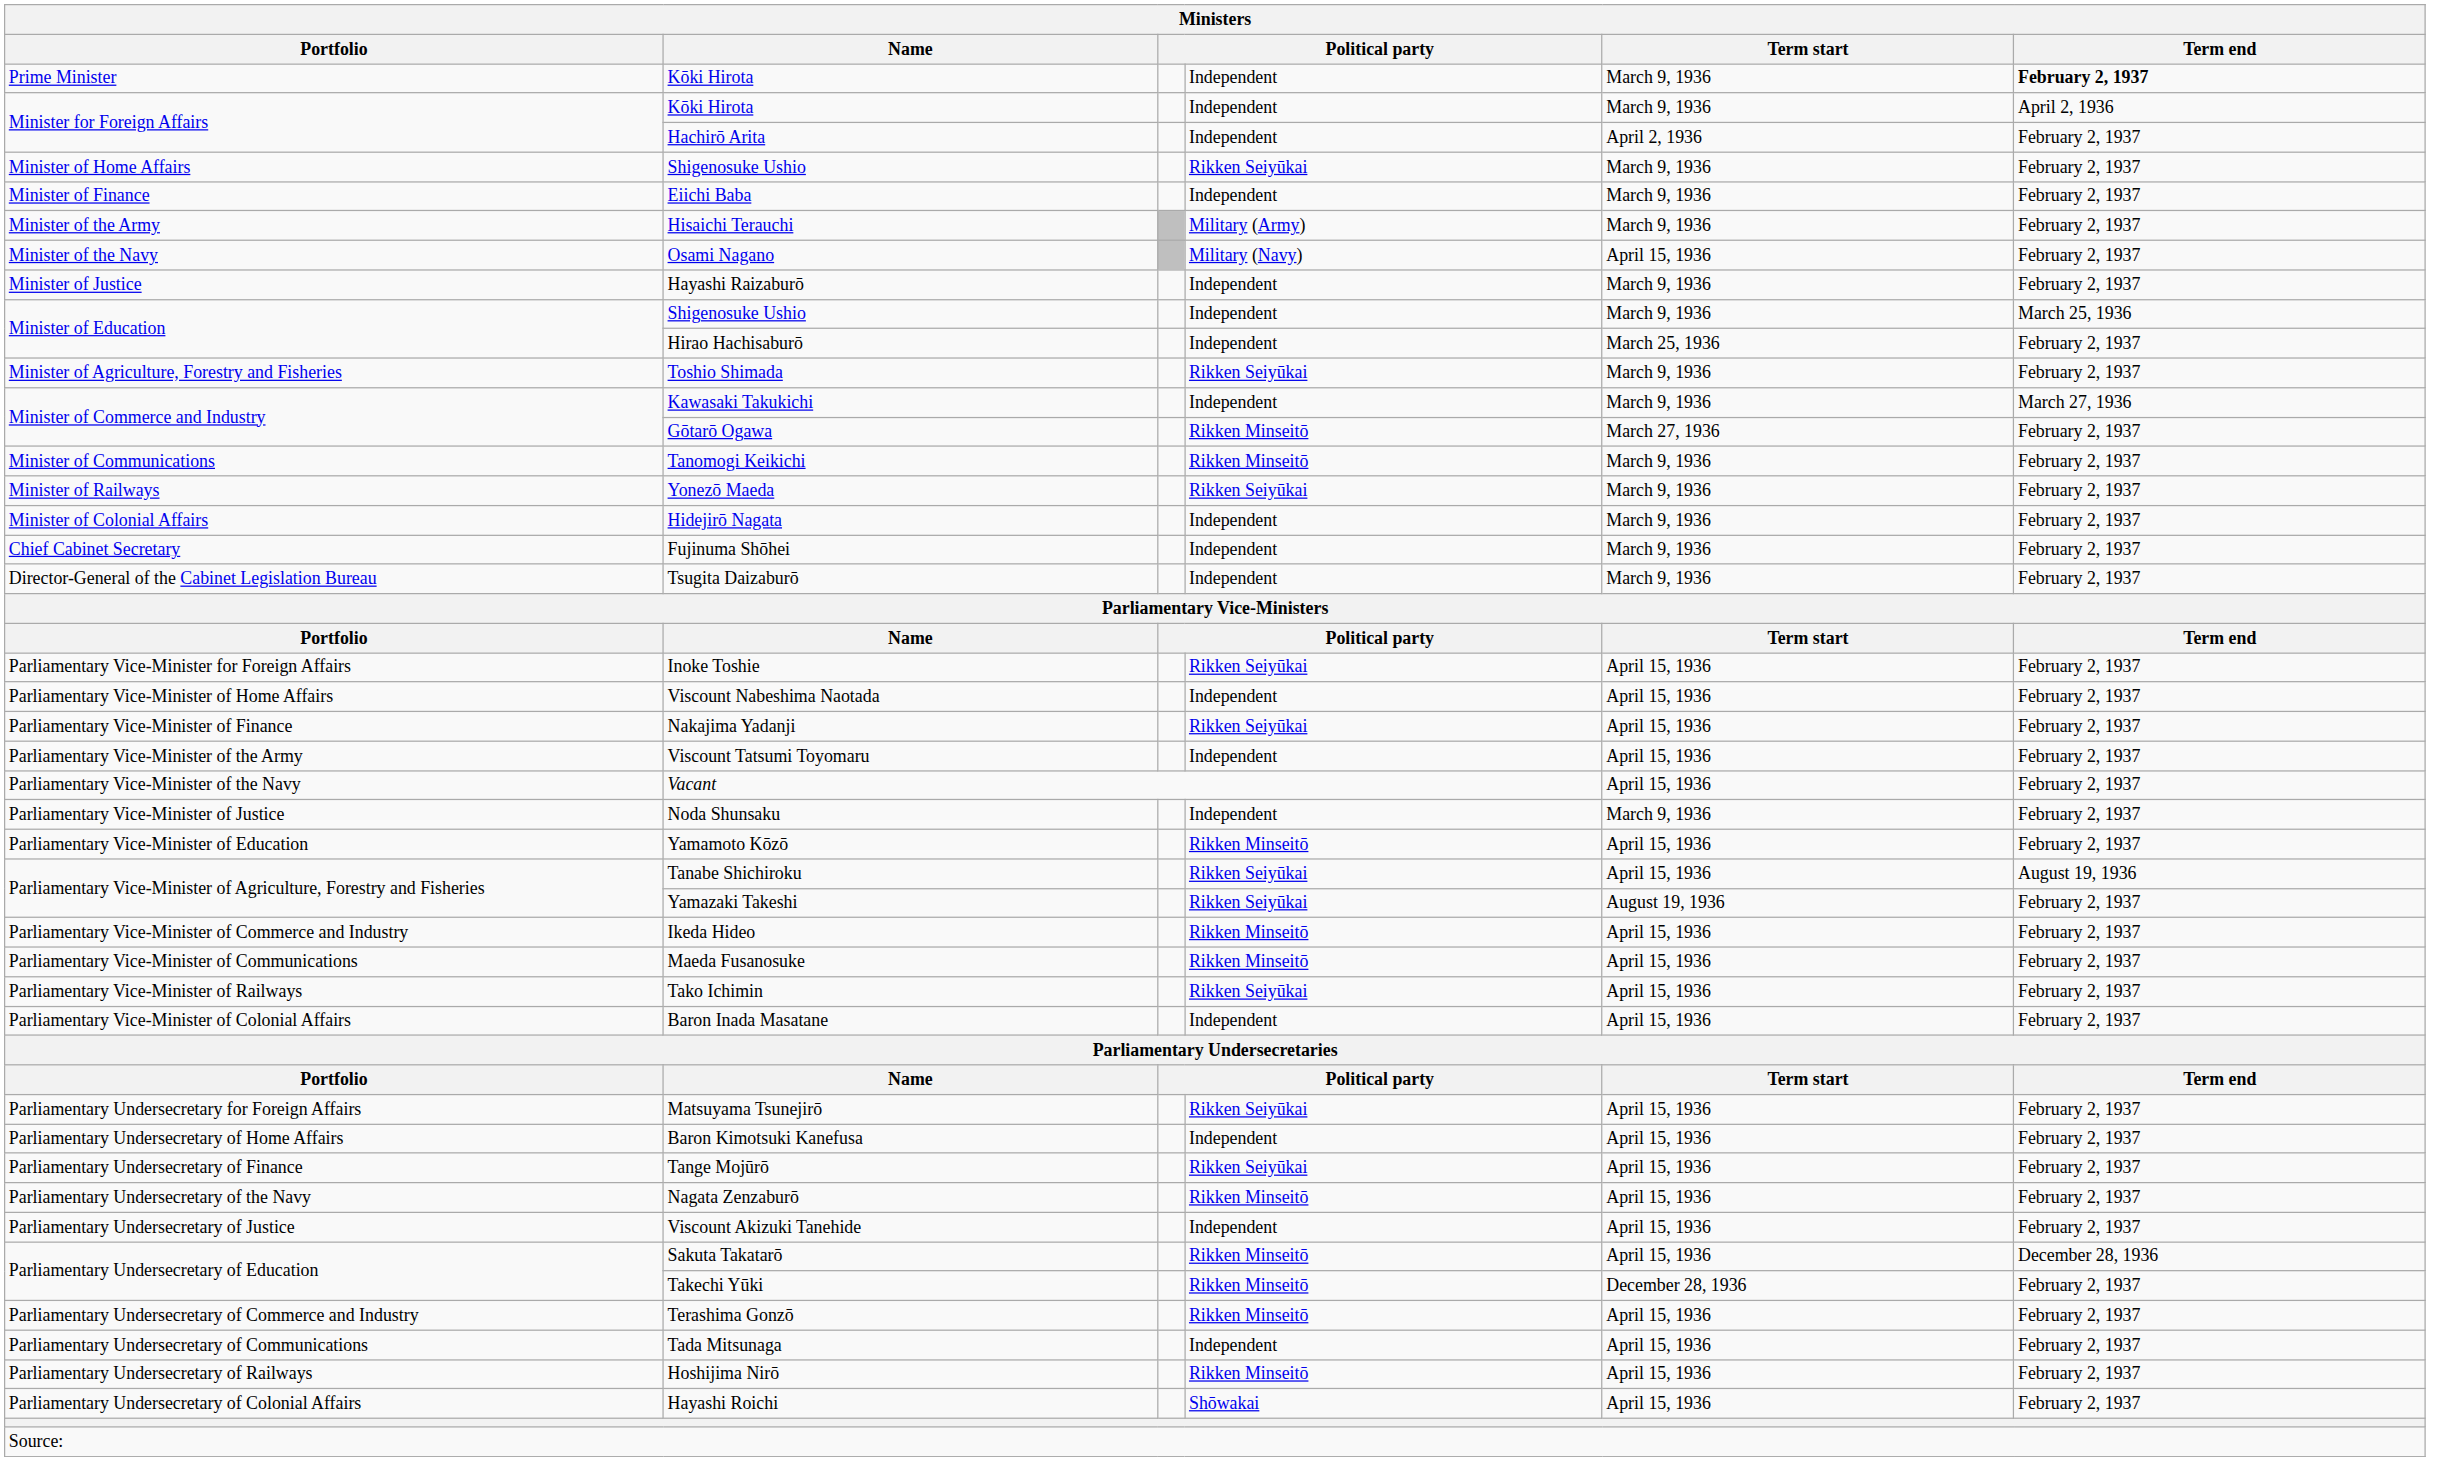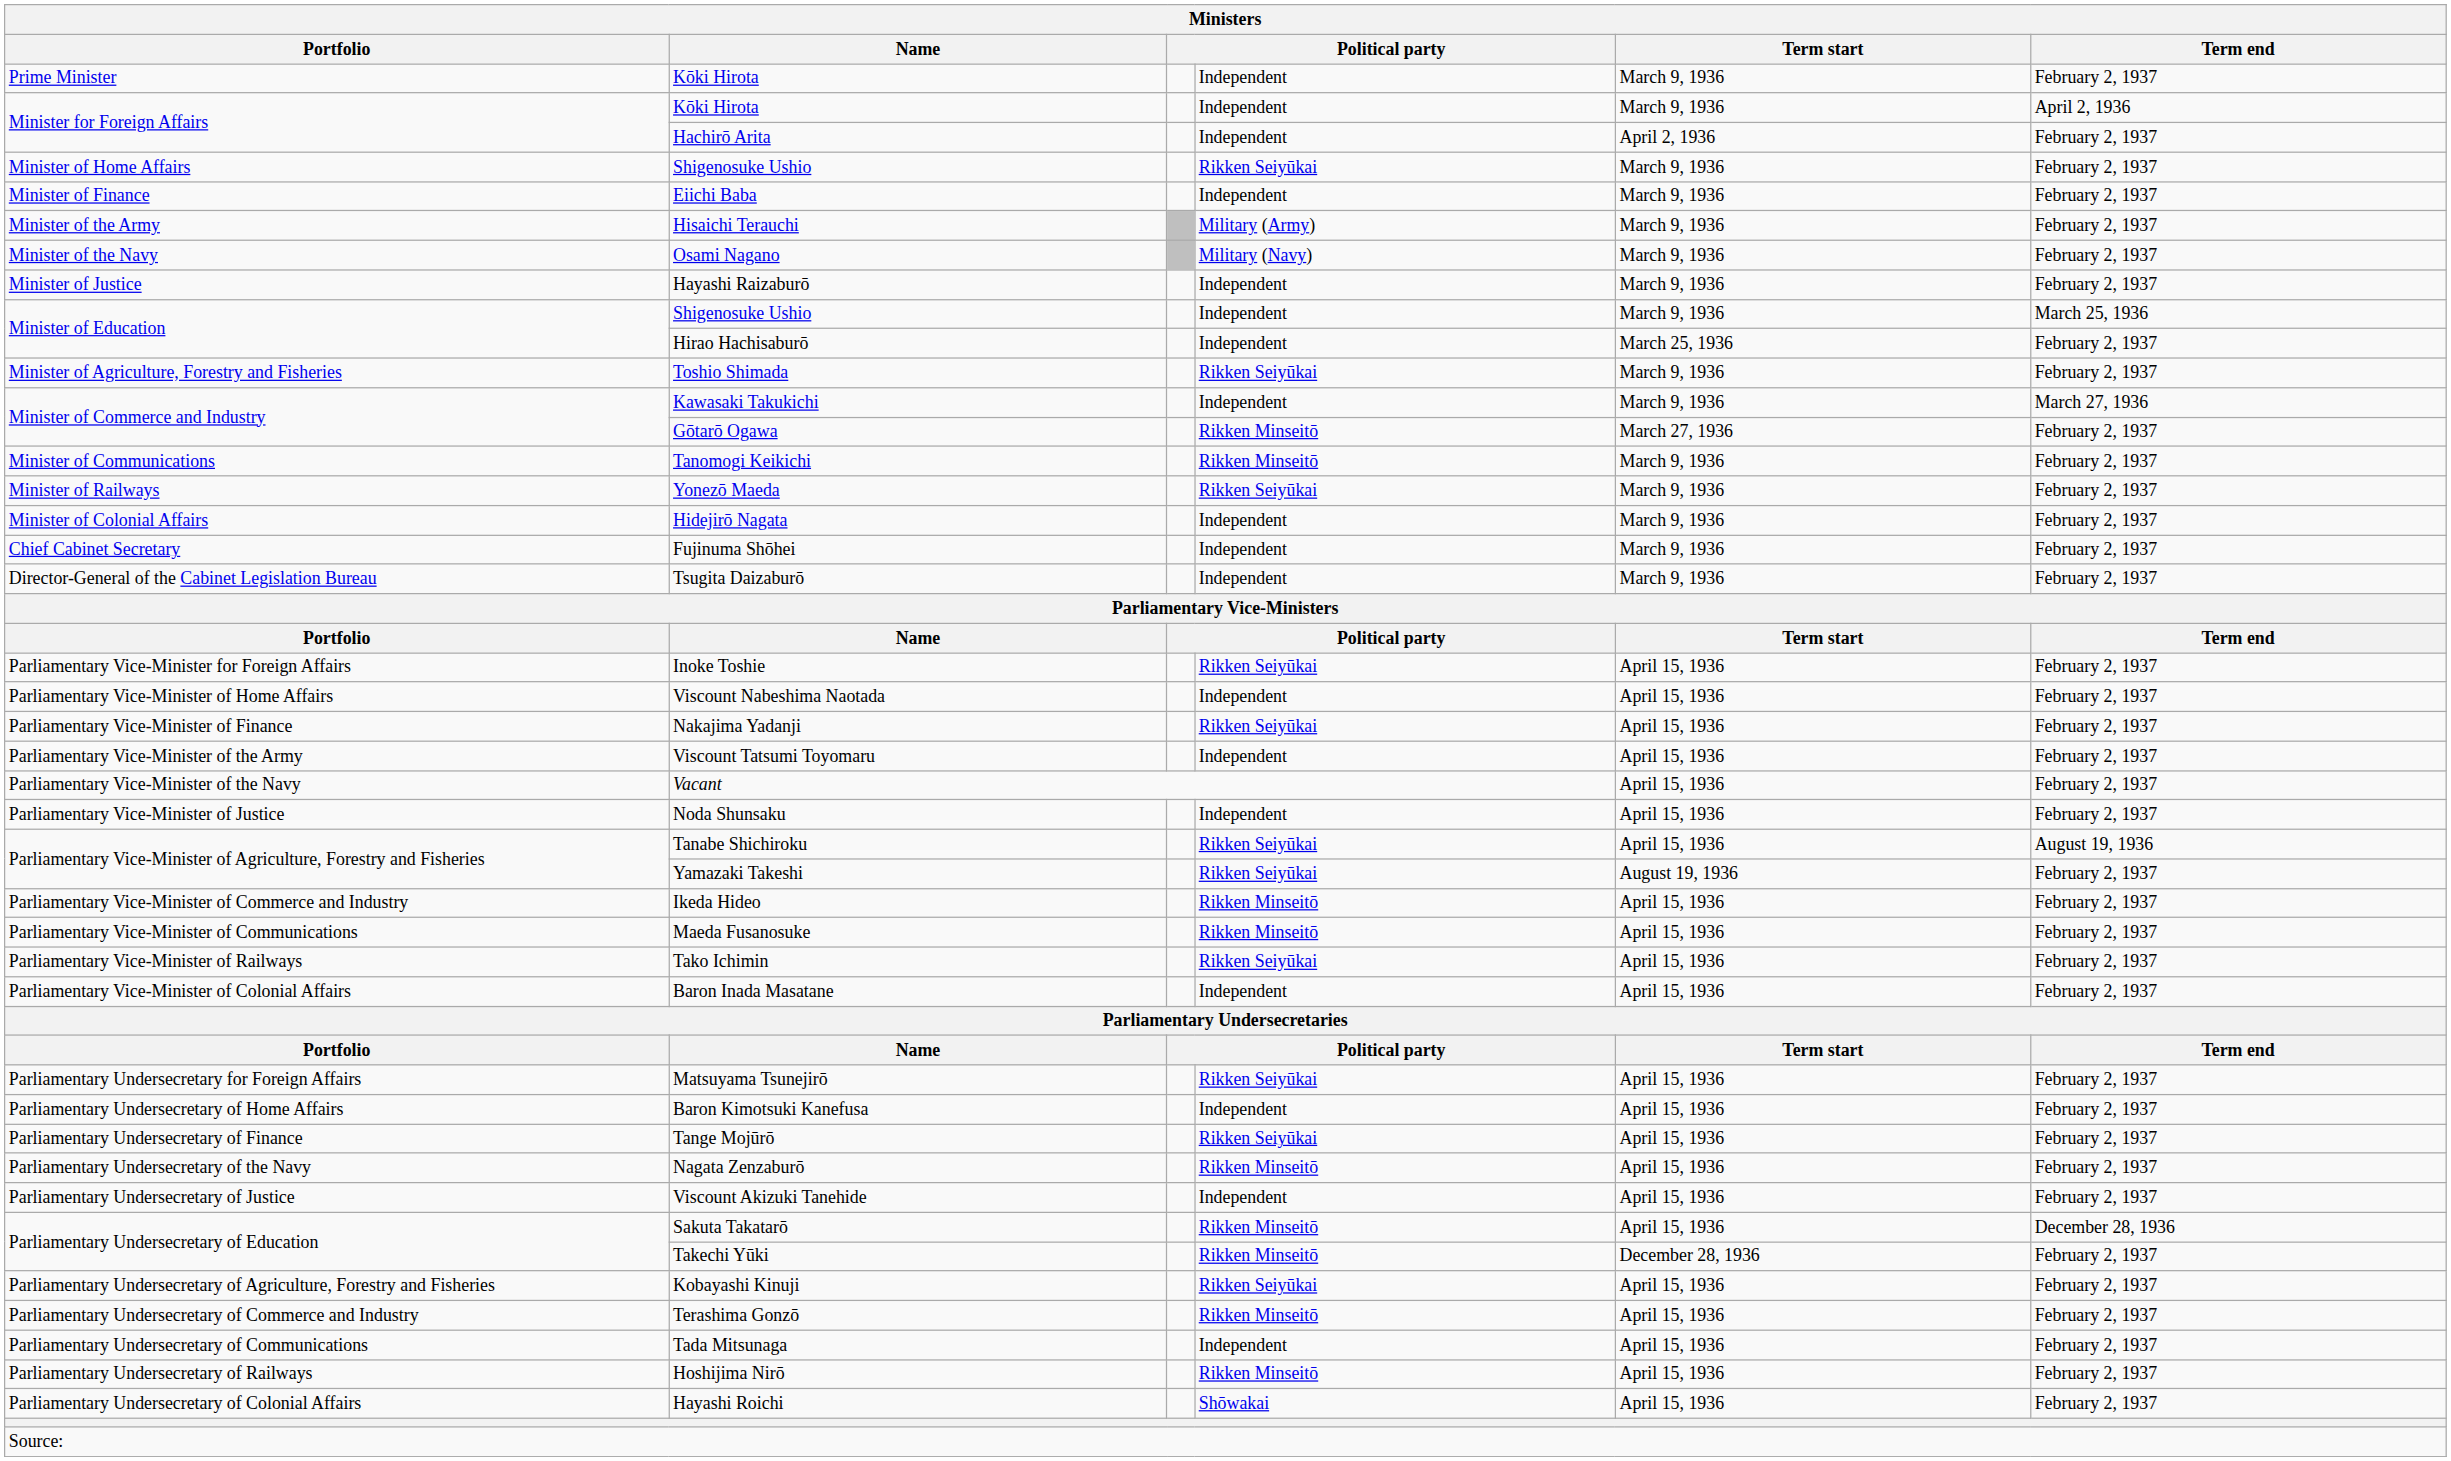(2083, 78) bold -> (2096, 78) normal
(1659, 255) April 15, 1936 -> (1672, 255) March 9, 1936
(1659, 814) March 9, 1936 -> (1672, 814) April 15, 1936
- row: (158, 844)
+ row: (252, 1285)
